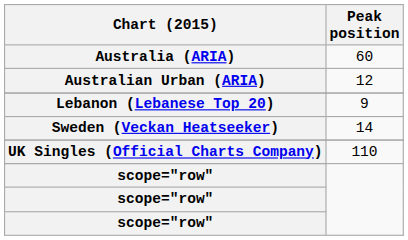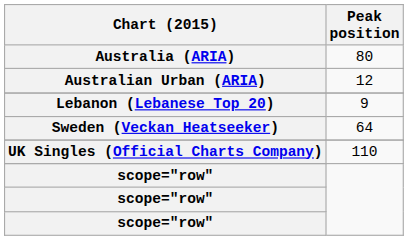(364, 57) 60 -> (364, 57) 80
(364, 128) 14 -> (364, 128) 64
